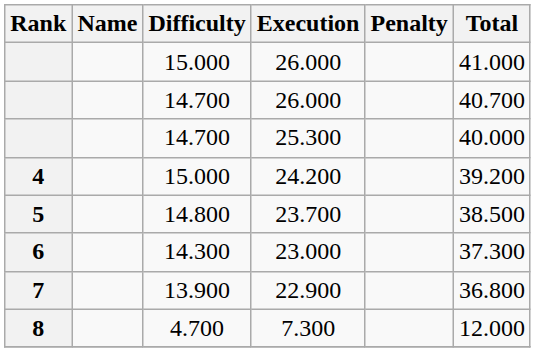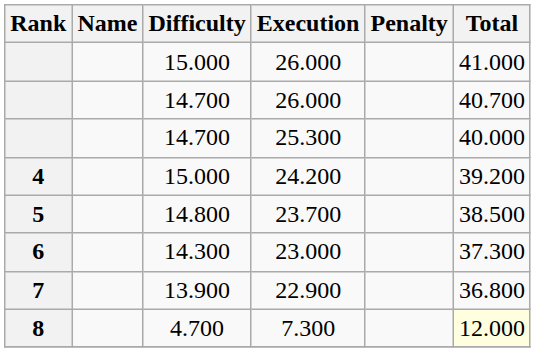(492, 328) no background -> (492, 328) lightyellow background
